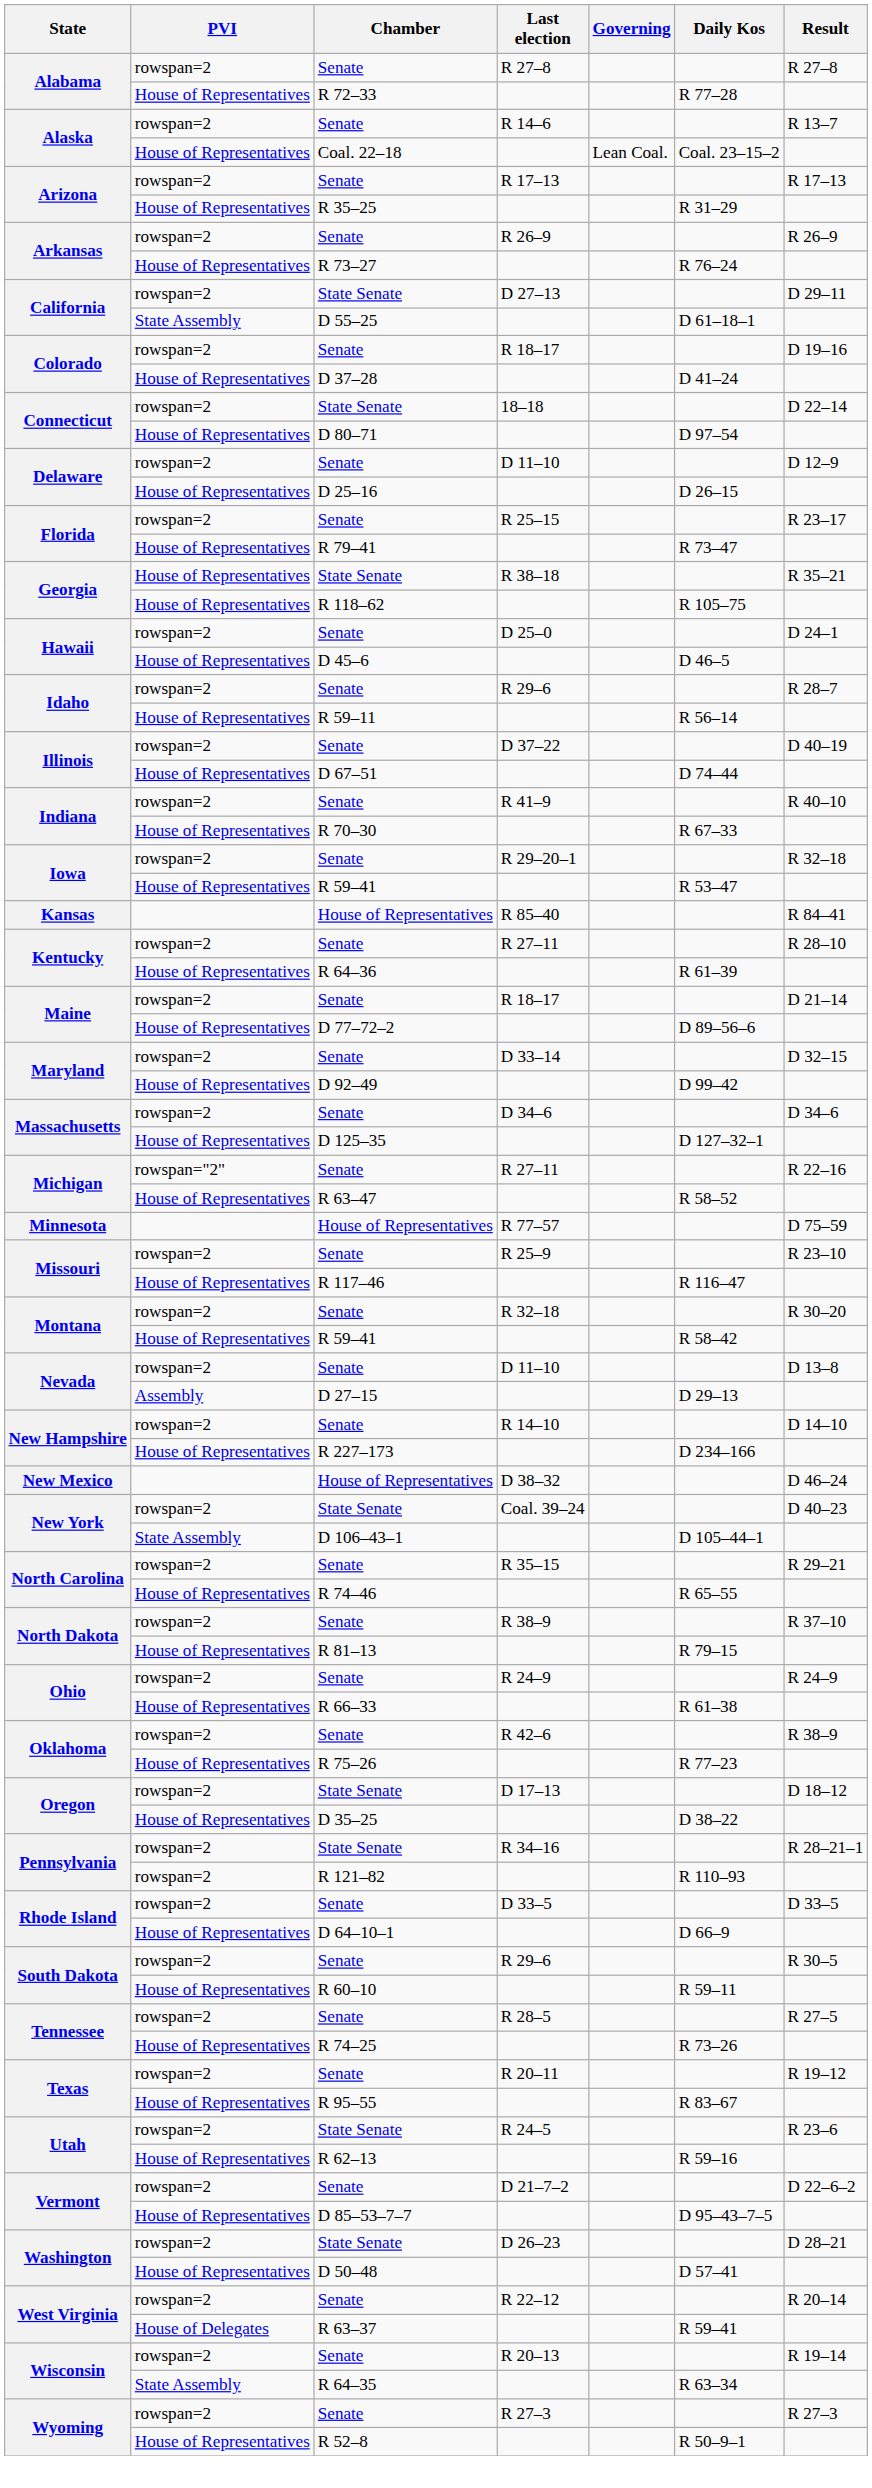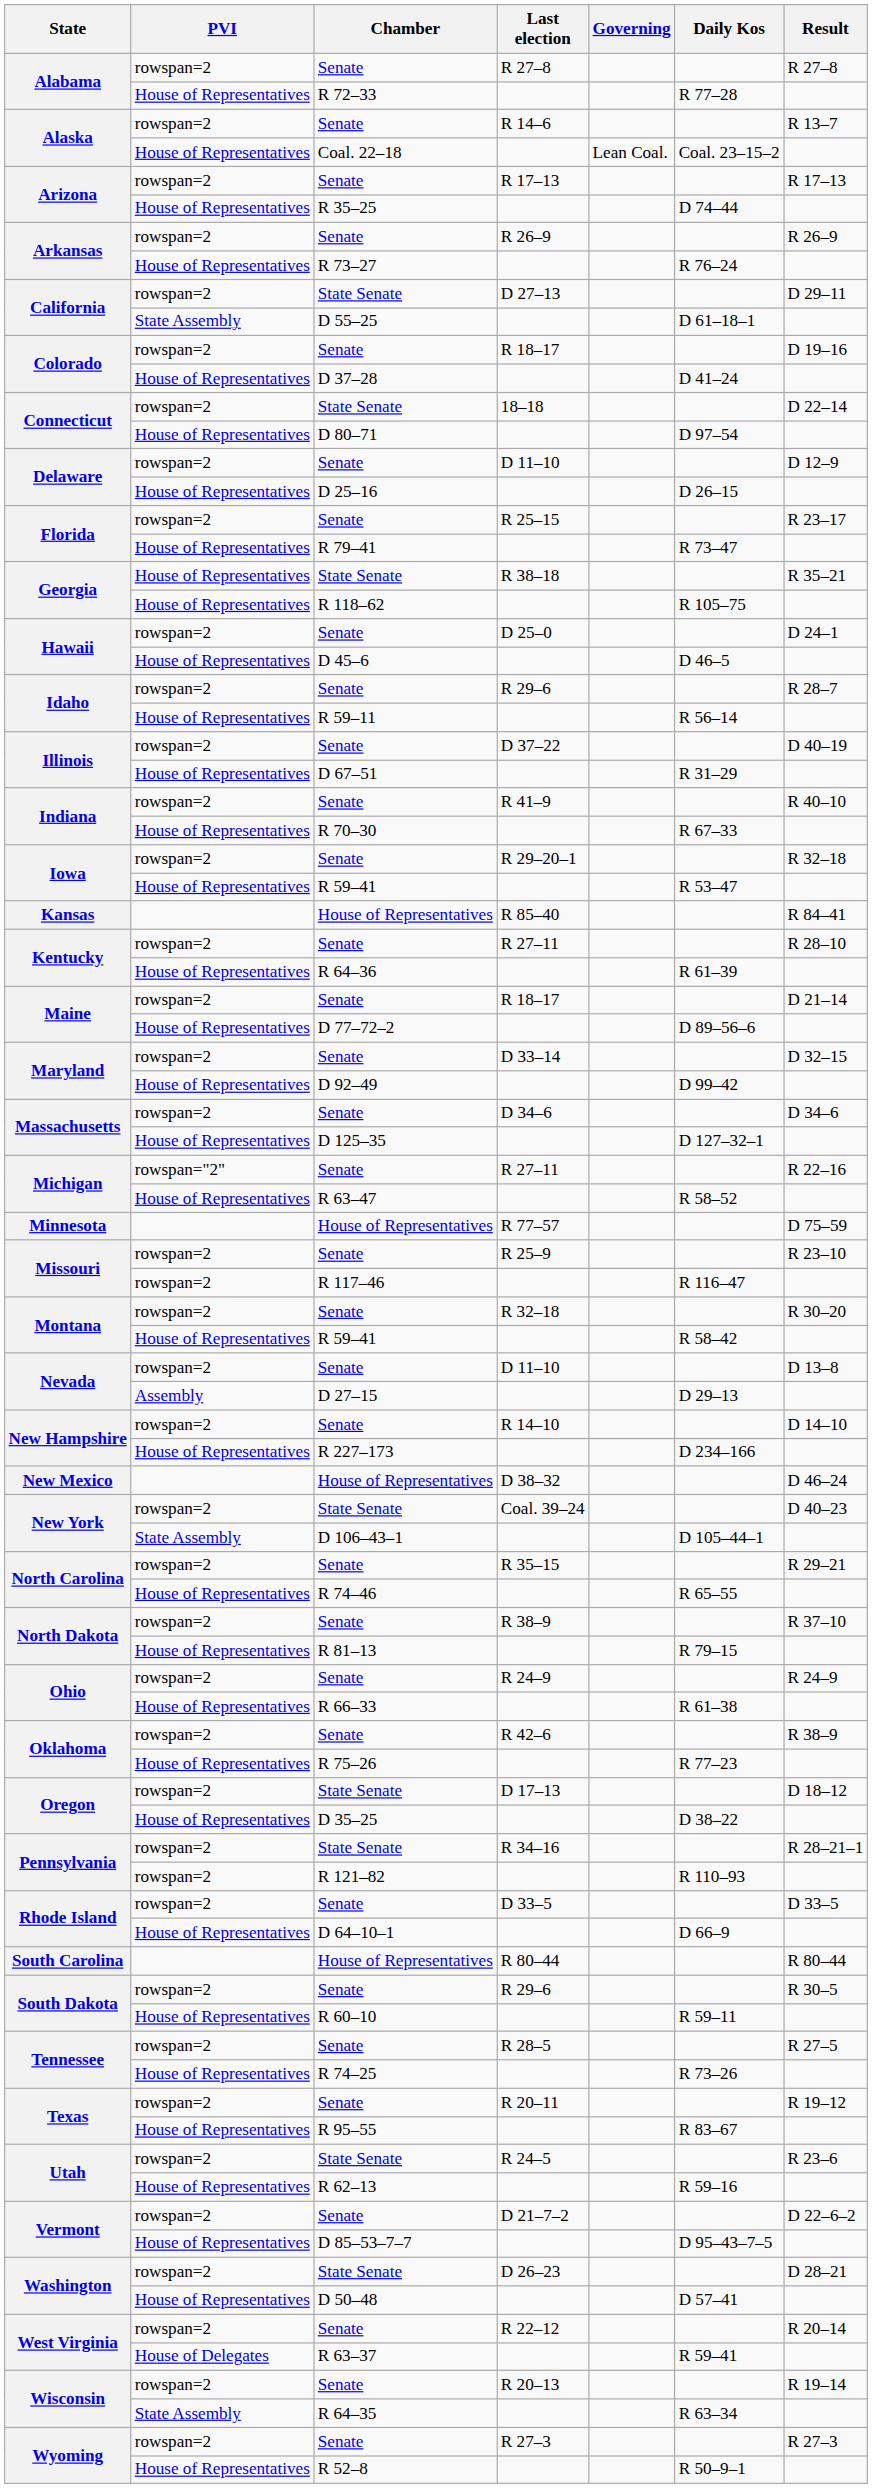(708, 208) R 31–29 -> (708, 208) D 74–44
(708, 774) D 74–44 -> (708, 774) R 31–29
(222, 1282) House of Representatives -> (173, 1282) rowspan=2
+ row: (68, 1961)
